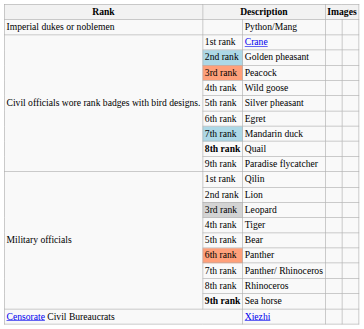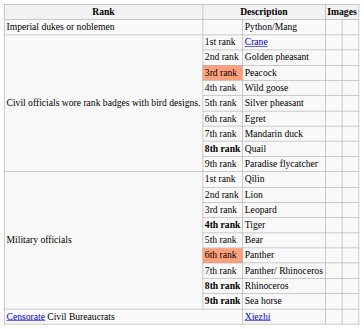(222, 57) lightblue background -> (222, 57) no background
(221, 133) lightblue background -> (221, 133) no background
(221, 210) lightgrey background -> (221, 210) no background
(221, 225) normal -> (223, 225) bold
(221, 286) normal -> (223, 286) bold
